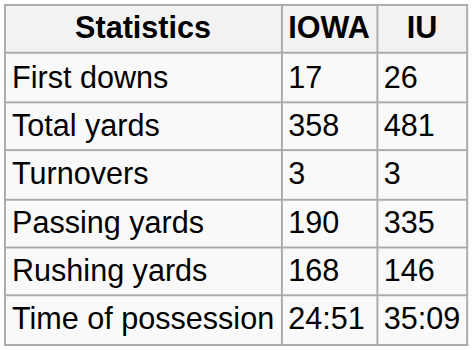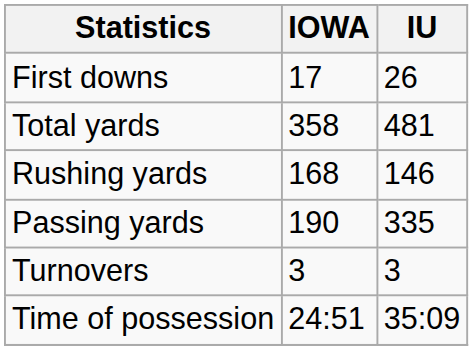rows swapped: (110, 271) <-> (80, 174)
